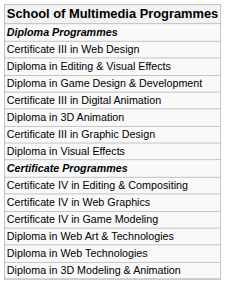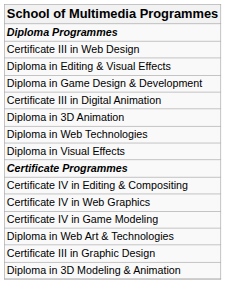(81, 134) Certificate III in Graphic Design -> (77, 134) Diploma in Web Technologies
(77, 253) Diploma in Web Technologies -> (81, 253) Certificate III in Graphic Design
